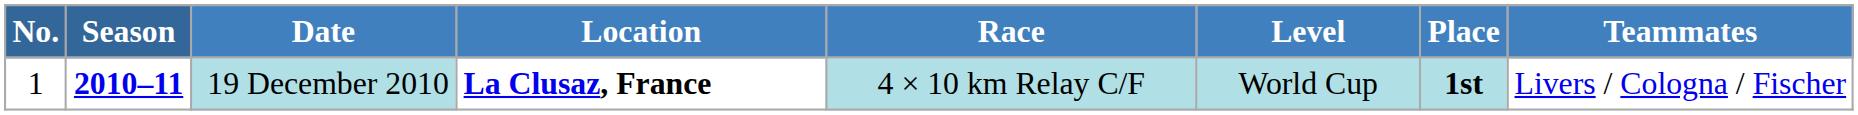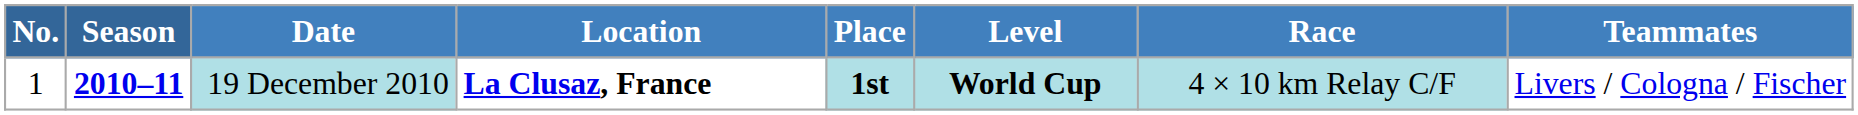columns swapped: (1011, 30) <-> (1464, 30)
(1308, 83) normal -> (1025, 83) bold
